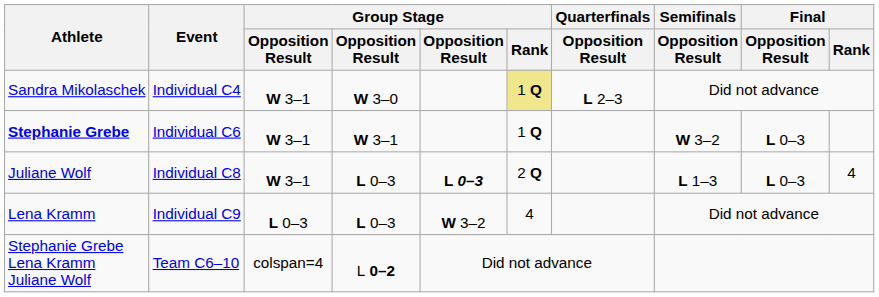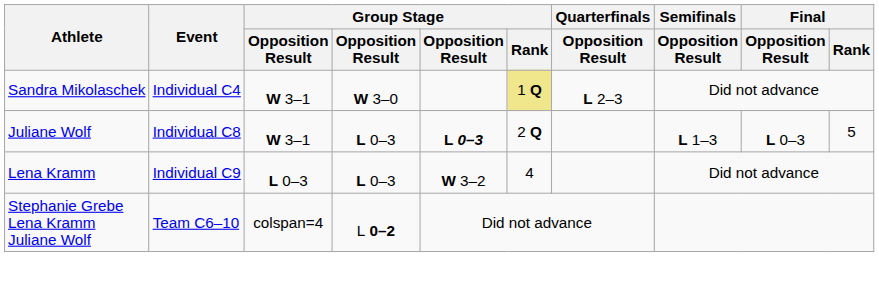- row: (69, 132)
(851, 173) 4 -> (851, 132) 5
